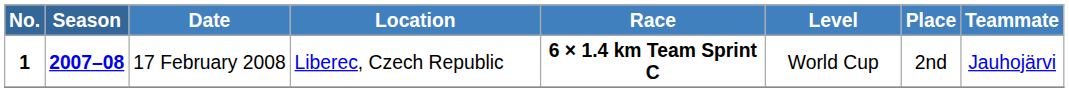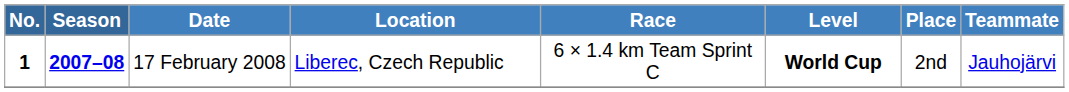(653, 61) bold -> (653, 61) normal
(833, 61) normal -> (833, 61) bold
